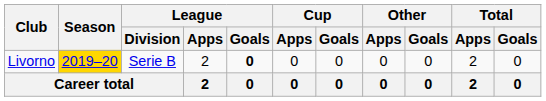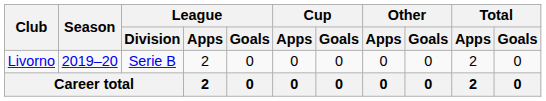(90, 61) gold background -> (90, 61) no background
(250, 61) bold -> (250, 61) normal
